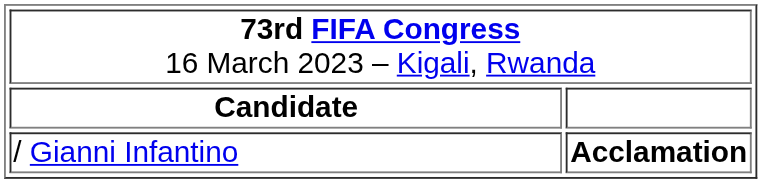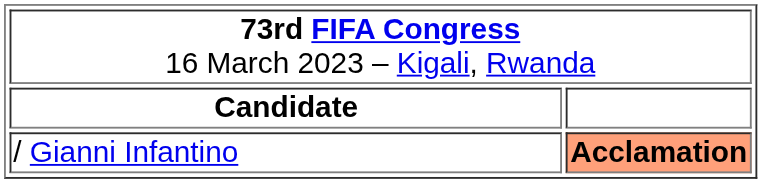(659, 152) no background -> (659, 152) lightsalmon background
